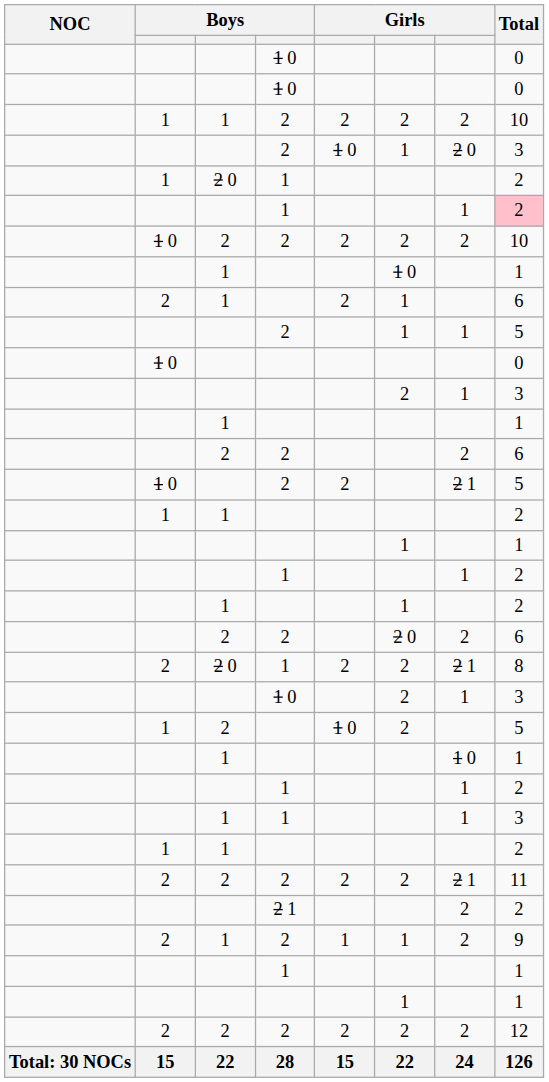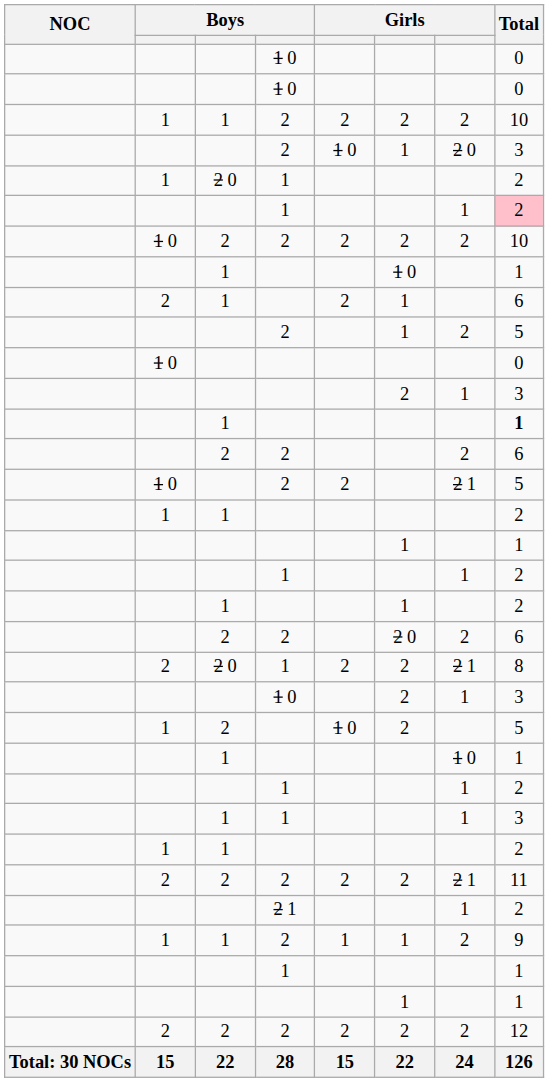(465, 332) 1 -> (465, 332) 2
(519, 423) normal -> (519, 423) bold
(465, 910) 2 -> (465, 910) 1
(165, 940) 2 -> (165, 940) 1
